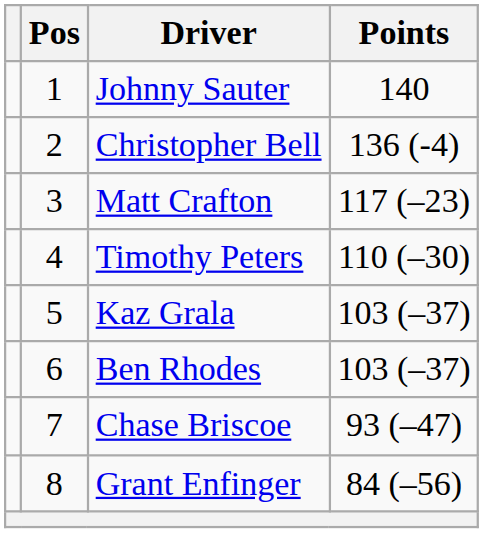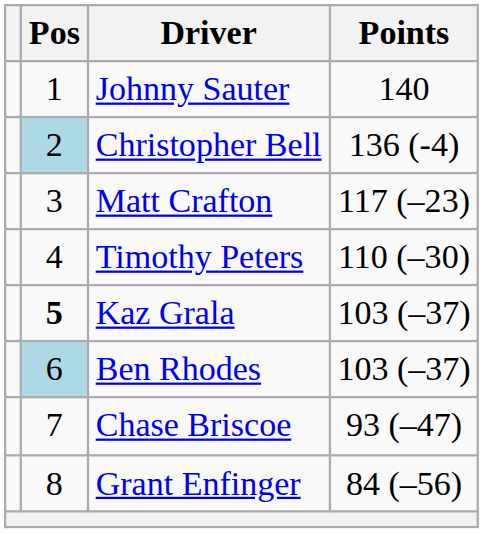(54, 145) no background -> (54, 145) lightblue background
(54, 313) normal -> (54, 313) bold
(54, 369) no background -> (54, 369) lightblue background
